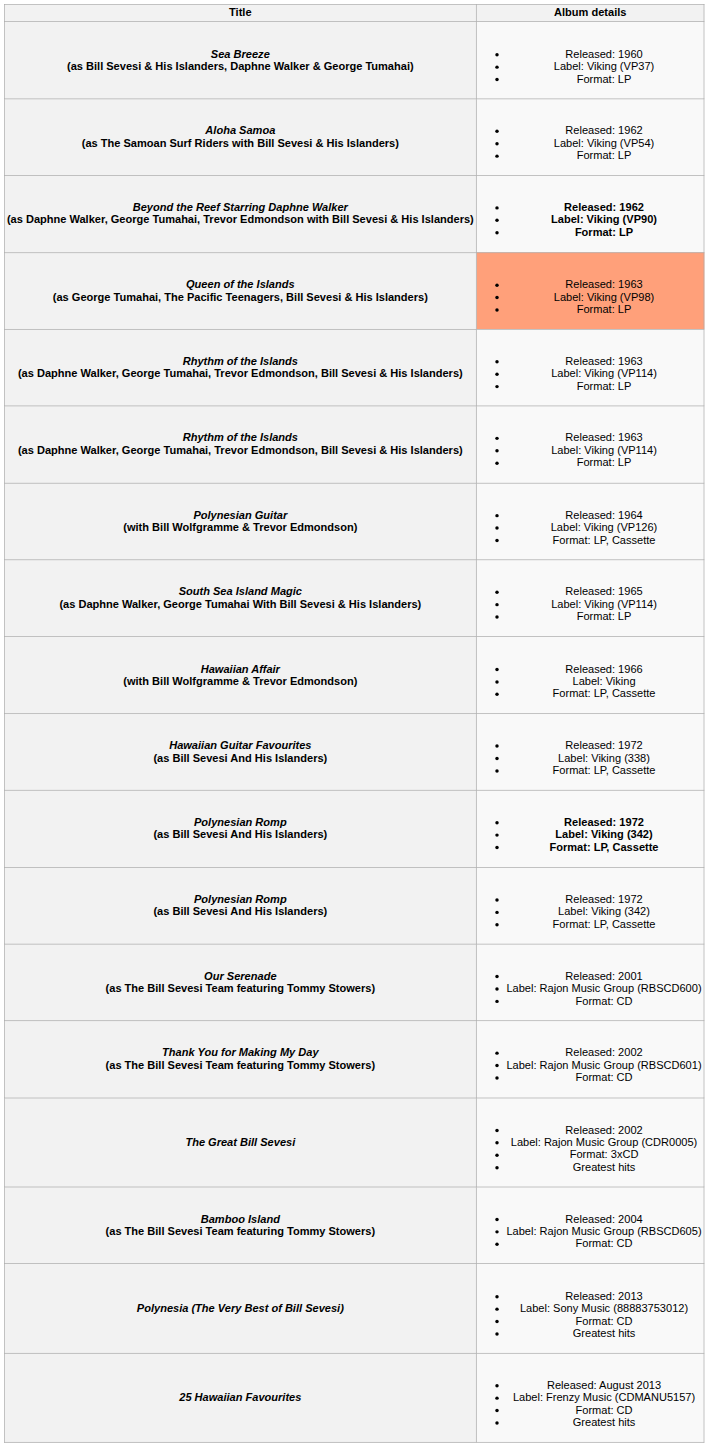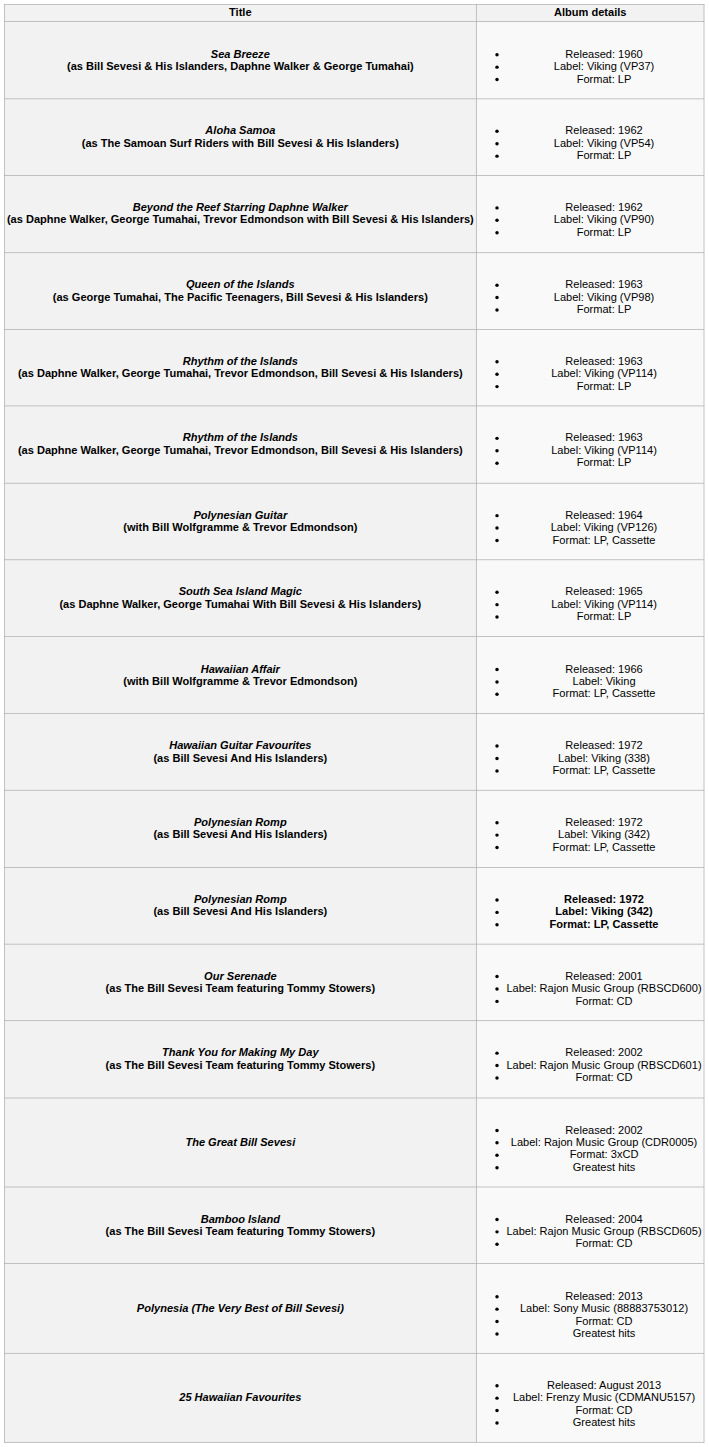(590, 220) bold -> (590, 220) normal
(590, 297) lightsalmon background -> (590, 297) no background
(590, 835) bold -> (590, 835) normal
(590, 912) normal -> (590, 912) bold
